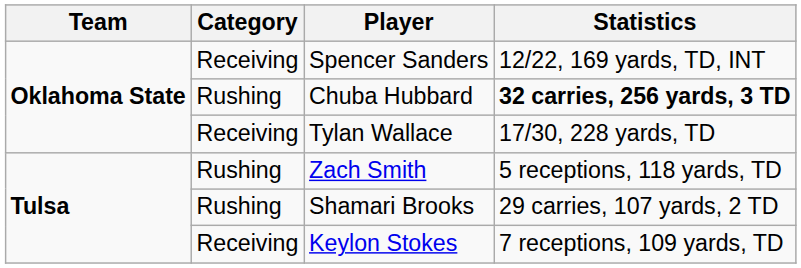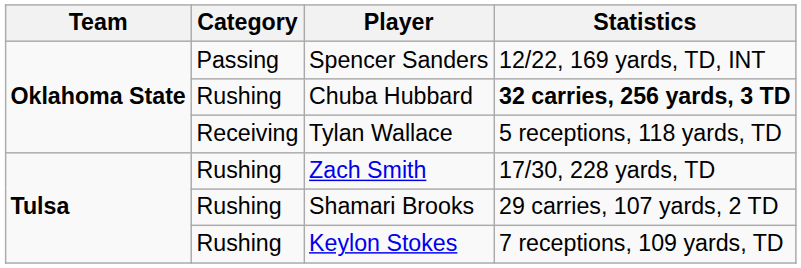(247, 59) Receiving -> (238, 59) Passing
(607, 133) 17/30, 228 yards, TD -> (640, 133) 5 receptions, 118 yards, TD
(640, 170) 5 receptions, 118 yards, TD -> (607, 170) 17/30, 228 yards, TD
(247, 243) Receiving -> (239, 243) Rushing
